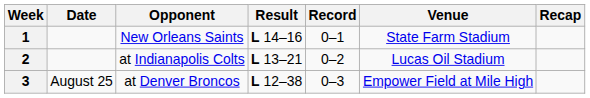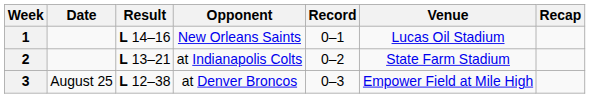columns swapped: (182, 15) <-> (277, 15)
(448, 37) State Farm Stadium -> (448, 37) Lucas Oil Stadium
(448, 59) Lucas Oil Stadium -> (448, 59) State Farm Stadium
